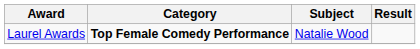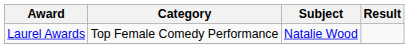(190, 33) bold -> (185, 33) normal
